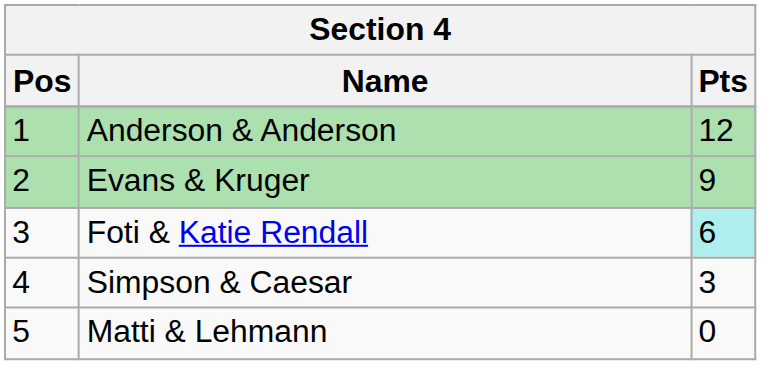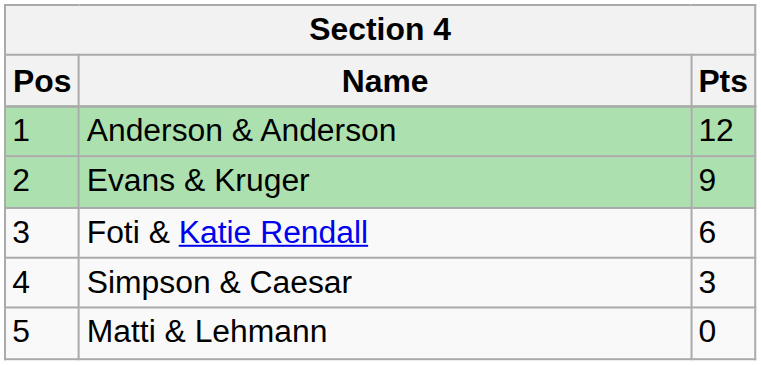(707, 231) paleturquoise background -> (707, 231) no background
